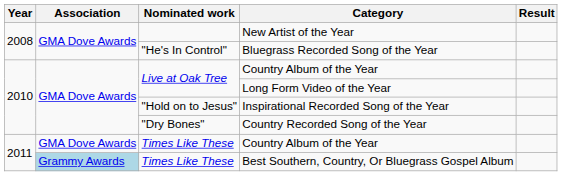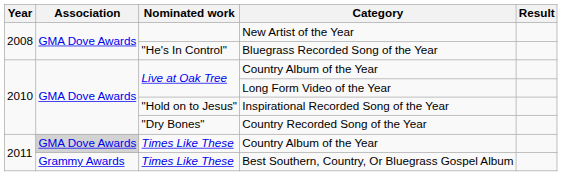(87, 143) no background -> (87, 143) lightgrey background
(81, 161) lightblue background -> (81, 161) no background
